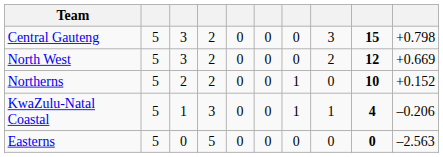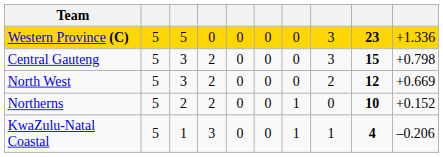+ row: (68, 37)
- row: (31, 141)
